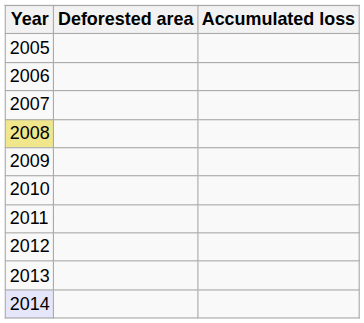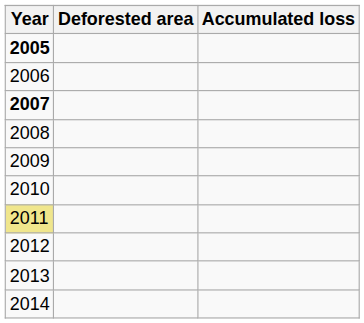(30, 48) normal -> (30, 48) bold
(30, 104) normal -> (30, 104) bold
(30, 133) khaki background -> (30, 133) no background
(29, 218) no background -> (29, 218) khaki background
(30, 303) lavender background -> (30, 303) no background
